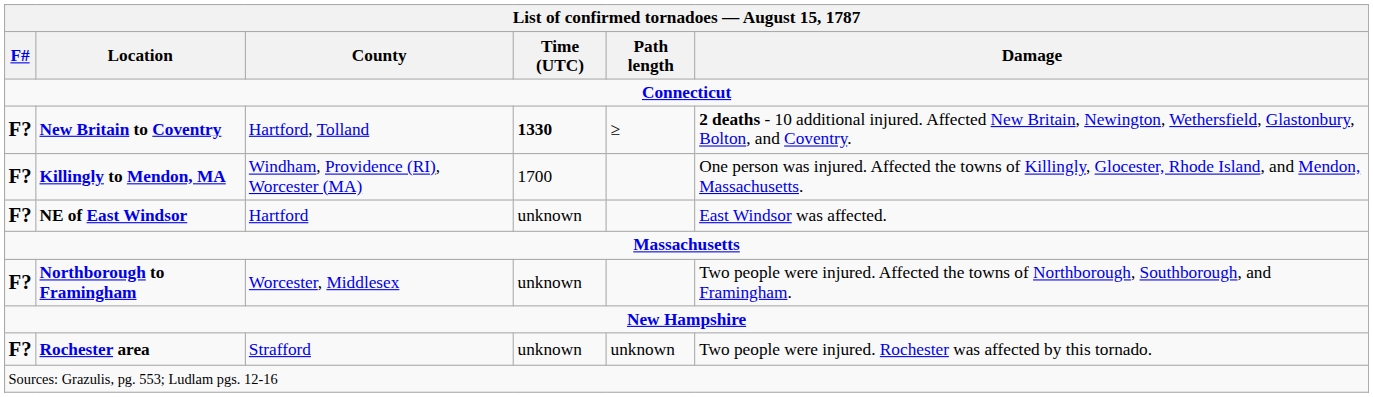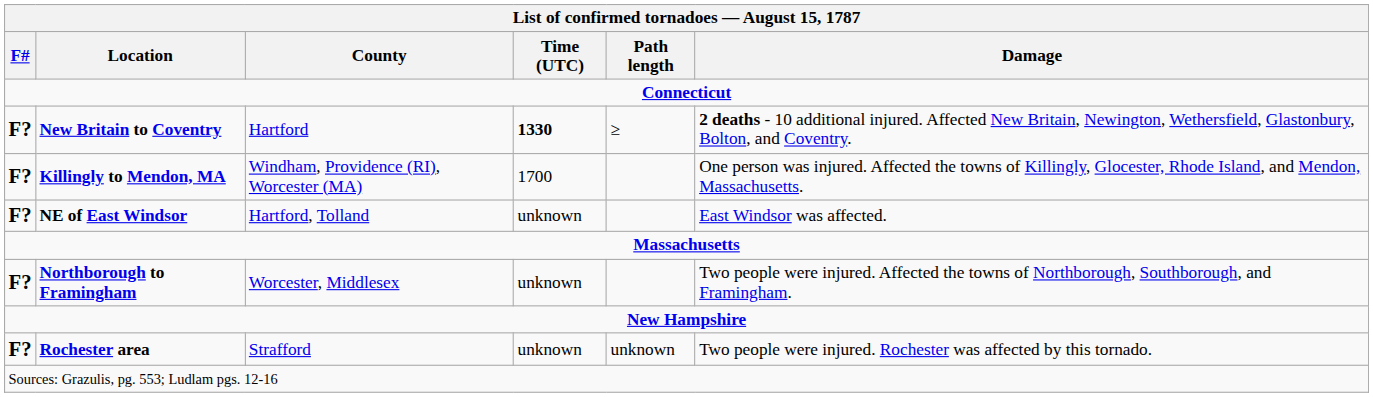(309, 129) Hartford, Tolland -> (279, 129) Hartford
(279, 215) Hartford -> (309, 215) Hartford, Tolland
